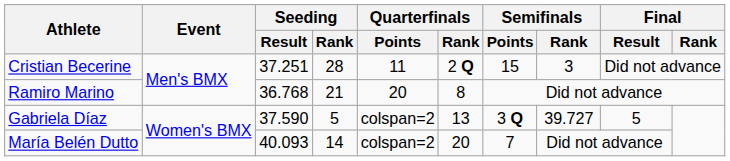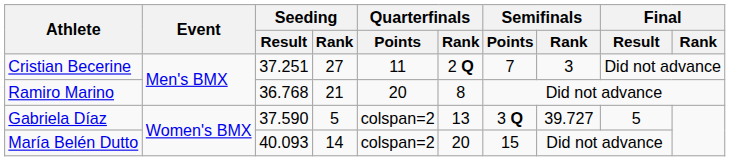(335, 67) 28 -> (335, 67) 27
(510, 67) 15 -> (510, 67) 7
(510, 144) 7 -> (510, 144) 15
